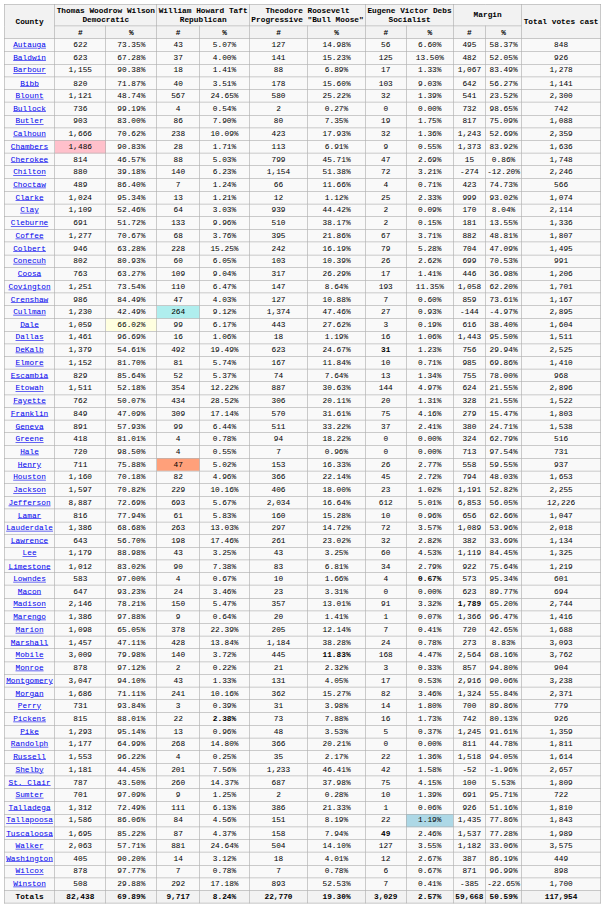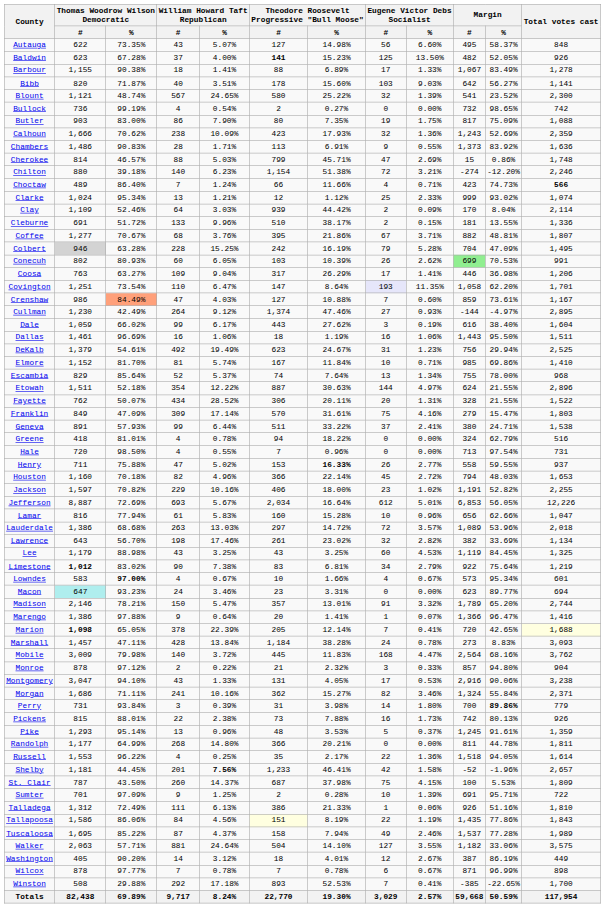(278, 58) normal -> (278, 58) bold
(80, 147) pink background -> (80, 147) no background
(561, 185) normal -> (561, 185) bold
(80, 248) no background -> (80, 248) lightgrey background
(469, 261) no background -> (469, 261) lightgreen background
(386, 287) no background -> (386, 287) lavender background
(131, 299) no background -> (131, 299) lightsalmon background
(178, 312) paleturquoise background -> (178, 312) no background
(131, 325) lightyellow background -> (131, 325) no background
(386, 350) bold -> (386, 350) normal
(178, 465) lightsalmon background -> (178, 465) no background
(337, 465) normal -> (337, 465) bold
(80, 566) normal -> (80, 566) bold
(131, 579) normal -> (131, 579) bold
(430, 579) bold -> (430, 579) normal
(80, 592) no background -> (80, 592) paleturquoise background
(469, 604) bold -> (469, 604) normal
(80, 630) normal -> (80, 630) bold
(561, 630) no background -> (561, 630) lightyellow background
(337, 655) bold -> (337, 655) normal
(504, 706) normal -> (504, 706) bold
(224, 719) bold -> (224, 719) normal
(224, 770) normal -> (224, 770) bold
(278, 821) no background -> (278, 821) lightyellow background
(430, 821) lightblue background -> (430, 821) no background
(386, 833) bold -> (386, 833) normal
